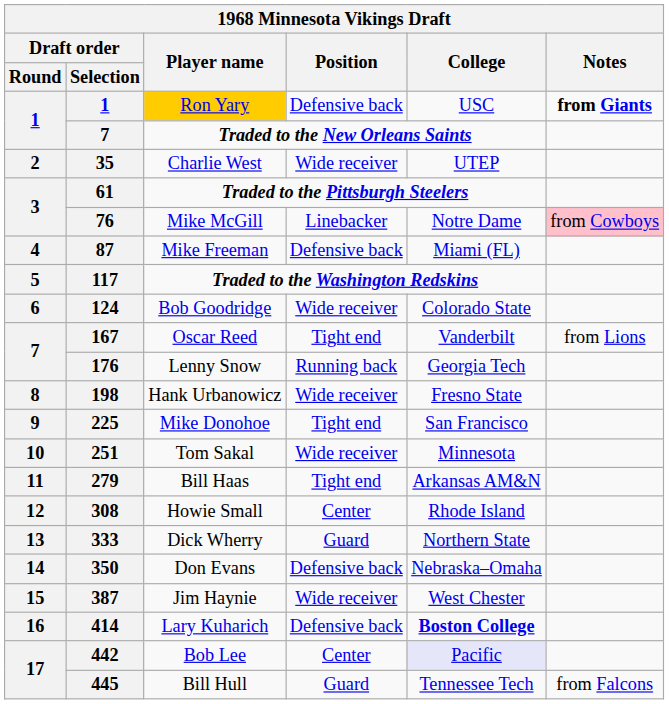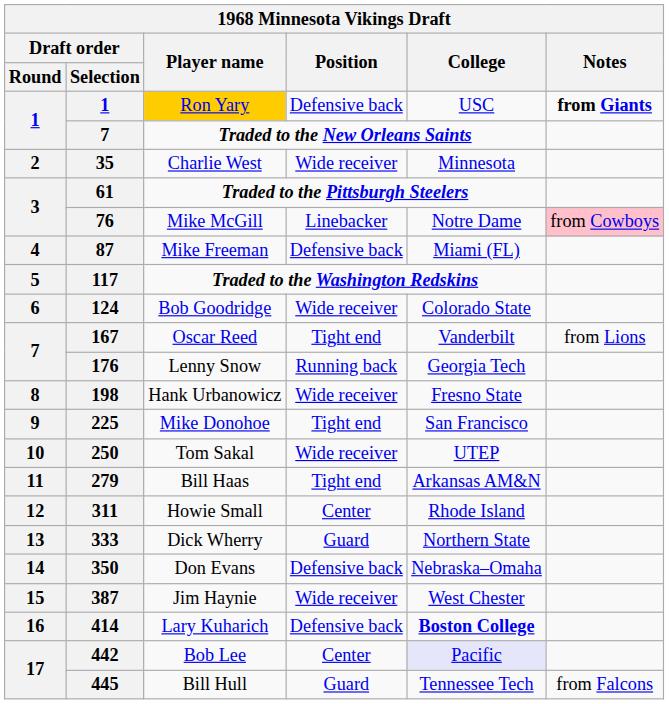(477, 163) UTEP -> (477, 163) Minnesota
(105, 452) 251 -> (105, 452) 250
(477, 452) Minnesota -> (477, 452) UTEP
(105, 510) 308 -> (105, 510) 311
